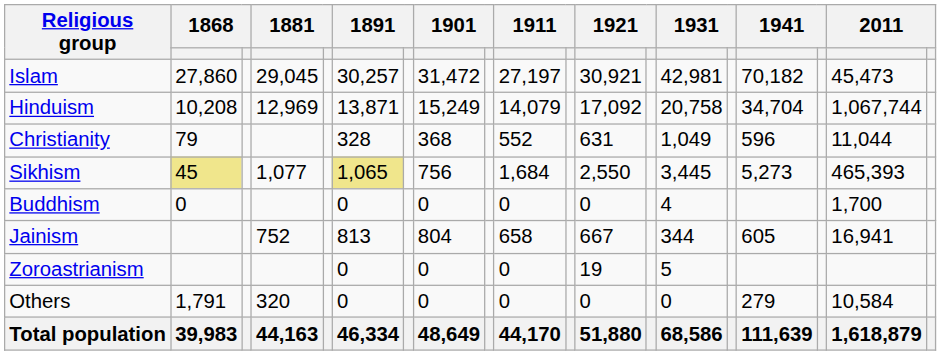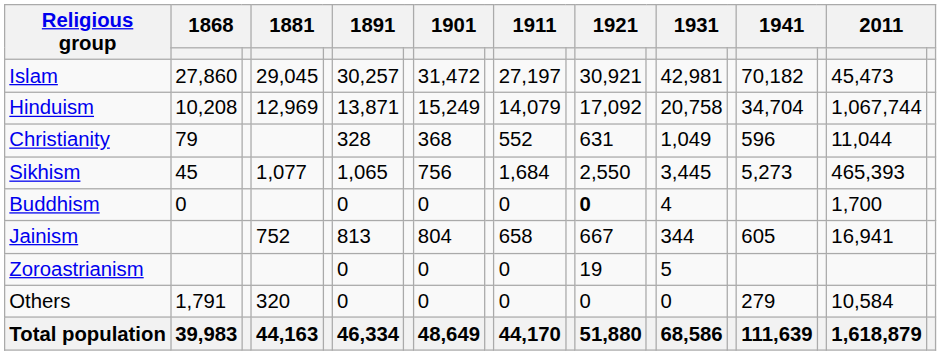(186, 172) khaki background -> (186, 172) no background
(362, 172) khaki background -> (362, 172) no background
(585, 204) normal -> (585, 204) bold
